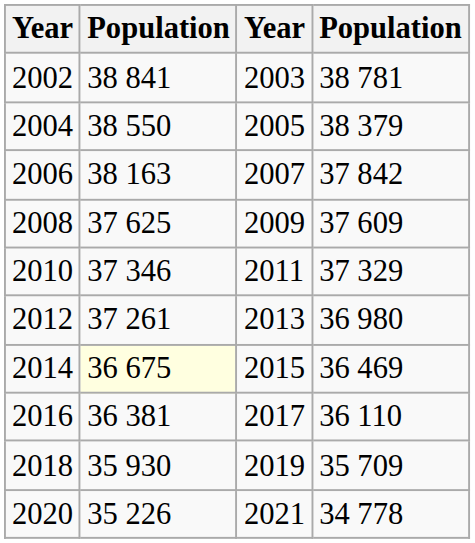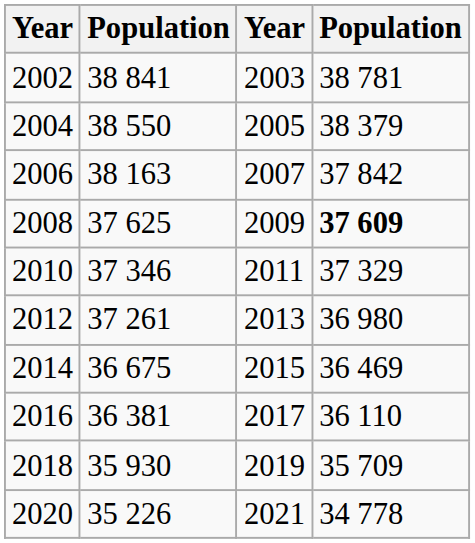(361, 222) normal -> (361, 222) bold
(129, 367) lightyellow background -> (129, 367) no background
